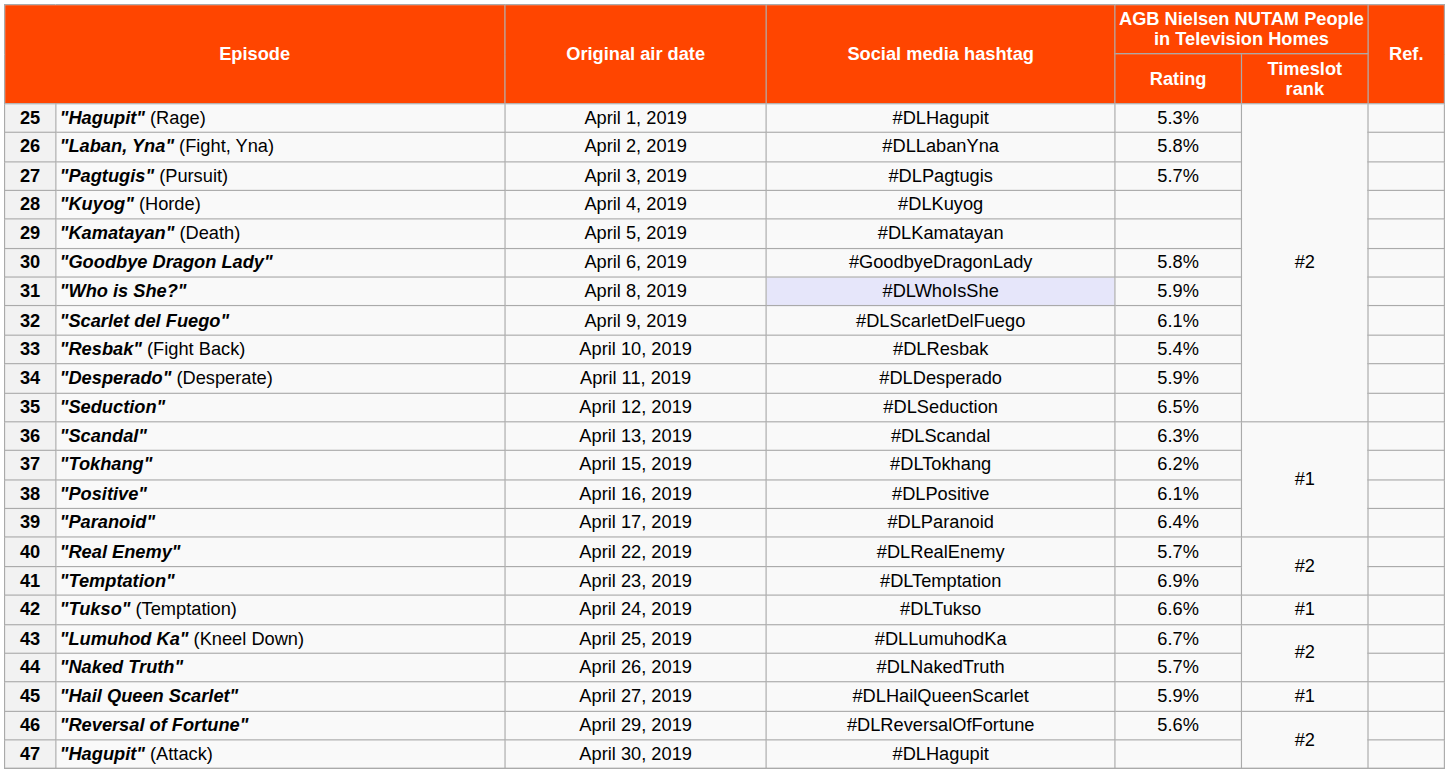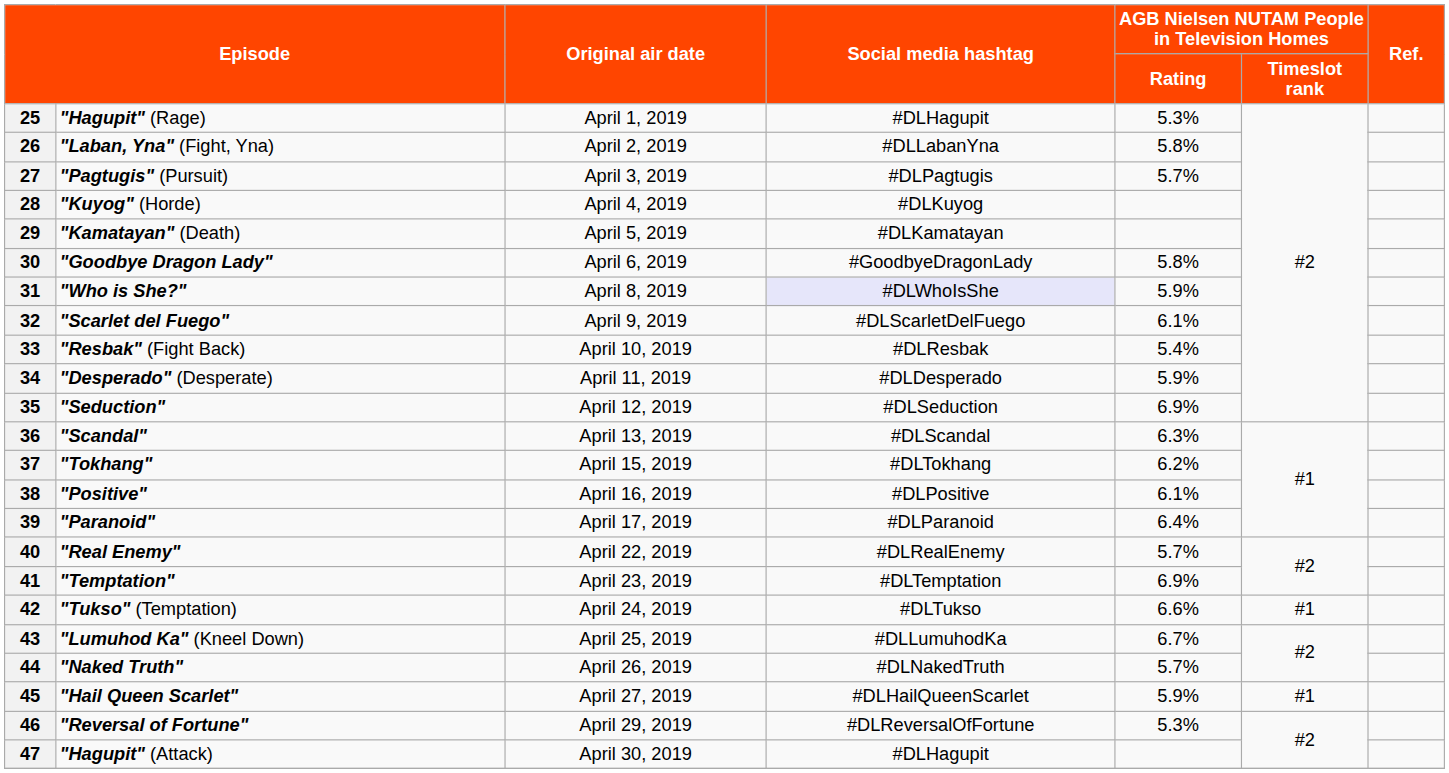(1178, 407) 6.5% -> (1178, 407) 6.9%
(1178, 725) 5.6% -> (1178, 725) 5.3%
